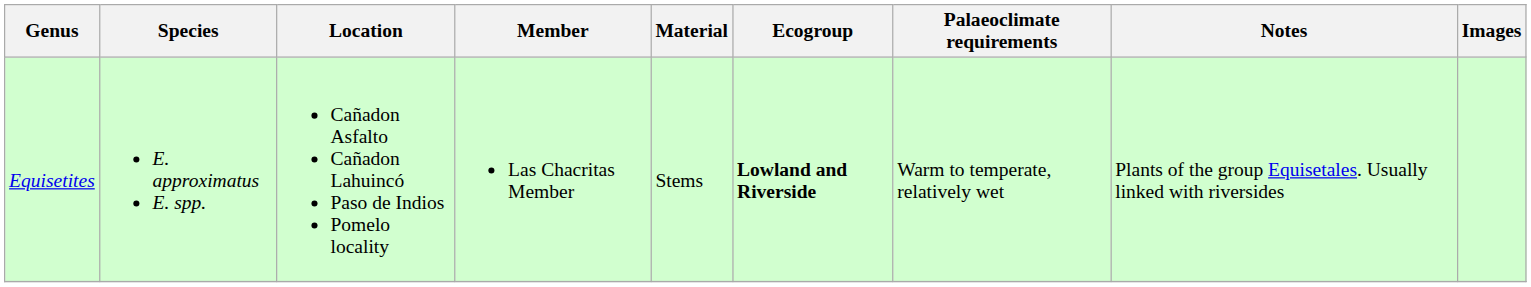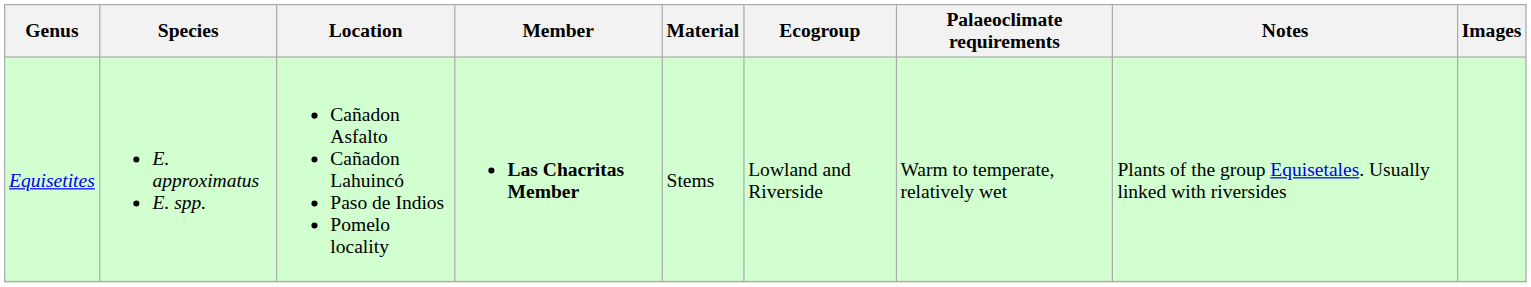(553, 180) normal -> (558, 180) bold
(792, 180) bold -> (799, 180) normal
